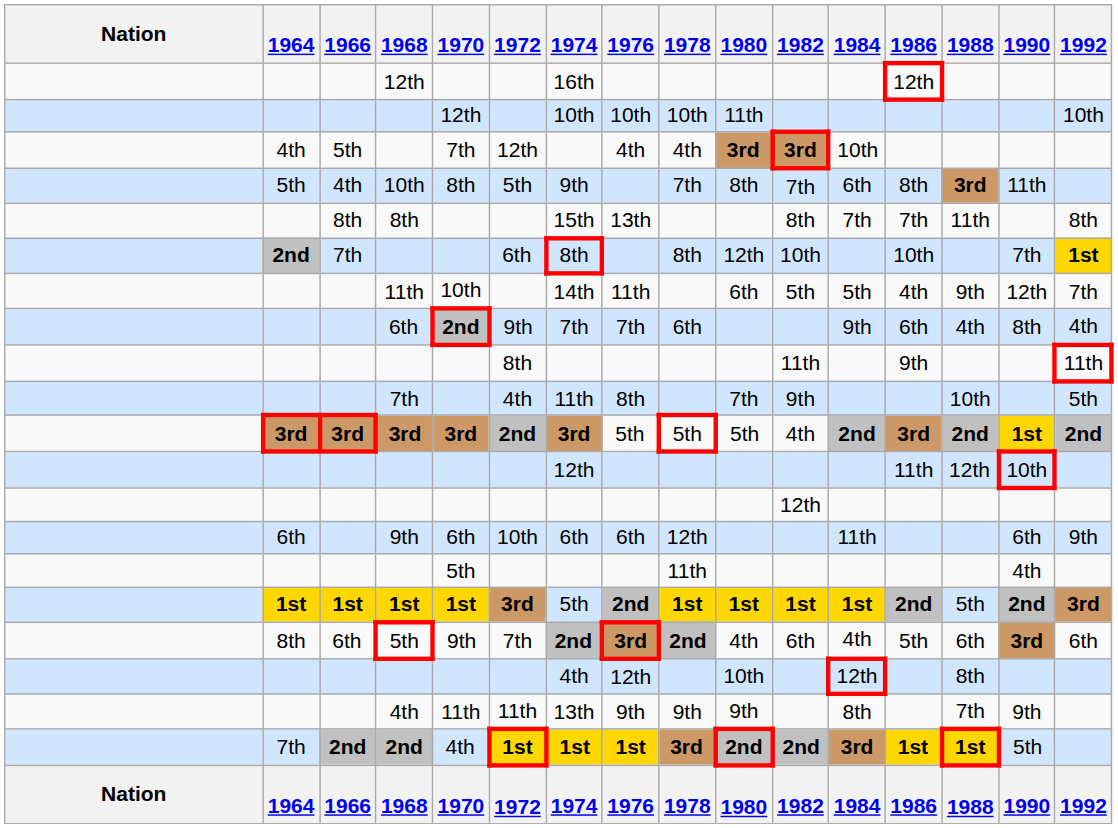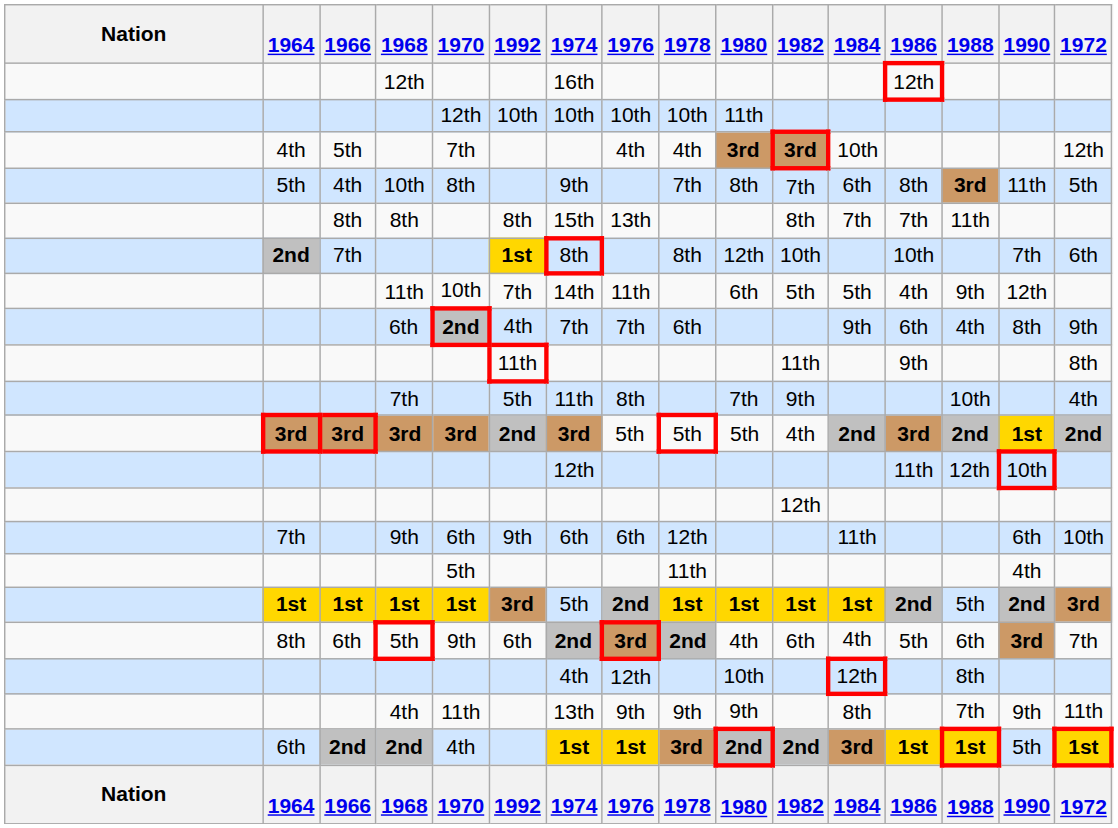columns swapped: (517, 46) <-> (1083, 46)
(291, 538) 6th -> (291, 538) 7th
(291, 747) 7th -> (291, 747) 6th
